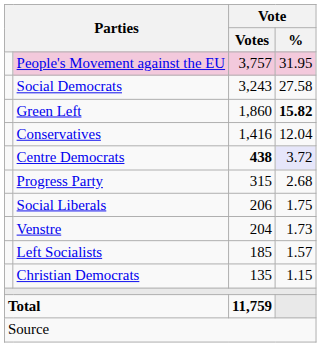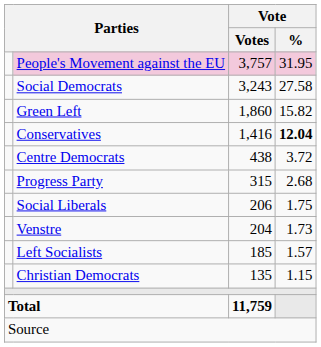(296, 110) bold -> (296, 110) normal
(296, 134) normal -> (296, 134) bold
(261, 157) bold -> (261, 157) normal
(299, 157) lavender background -> (299, 157) no background
